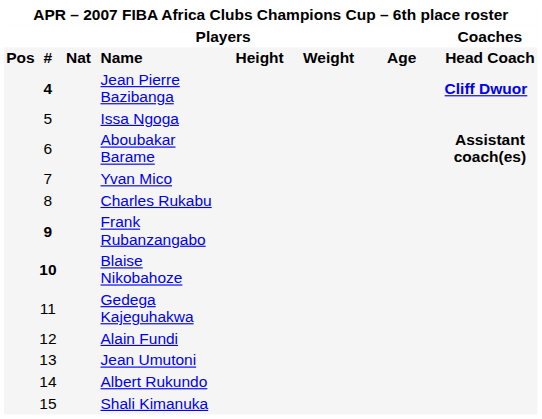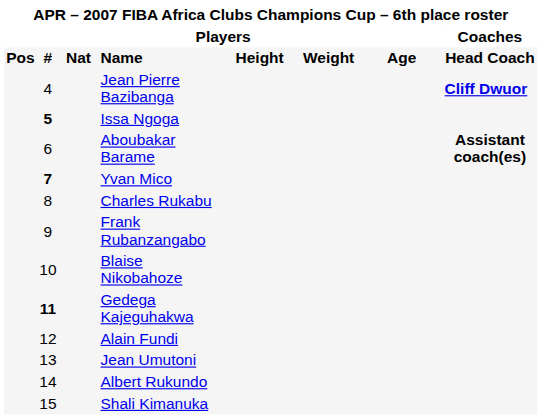(48, 88) bold -> (48, 88) normal
(48, 119) normal -> (48, 119) bold
(48, 179) normal -> (48, 179) bold
(48, 231) bold -> (48, 231) normal
(48, 270) bold -> (48, 270) normal
(48, 308) normal -> (48, 308) bold
